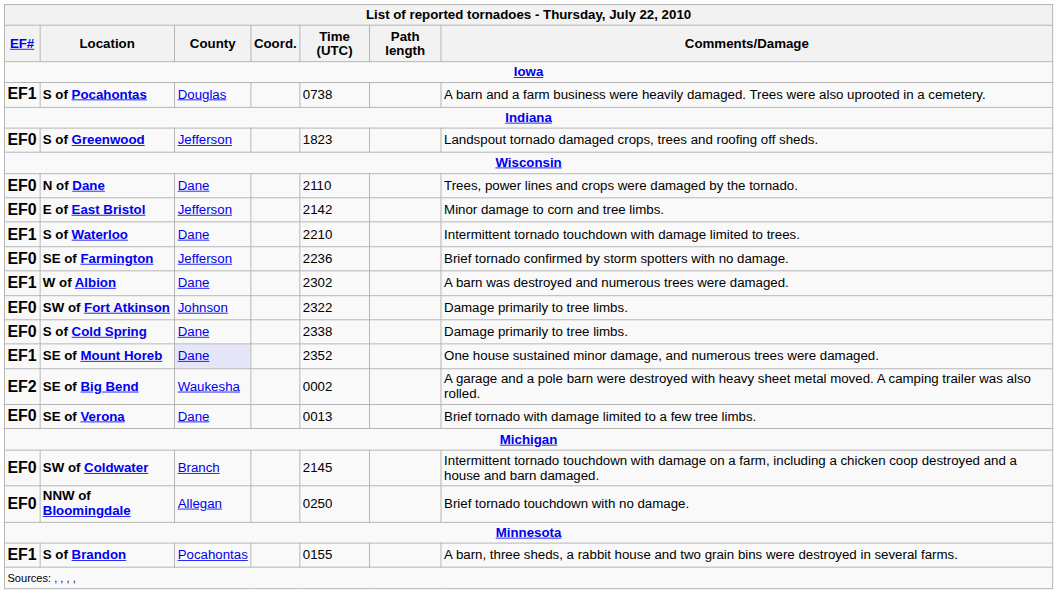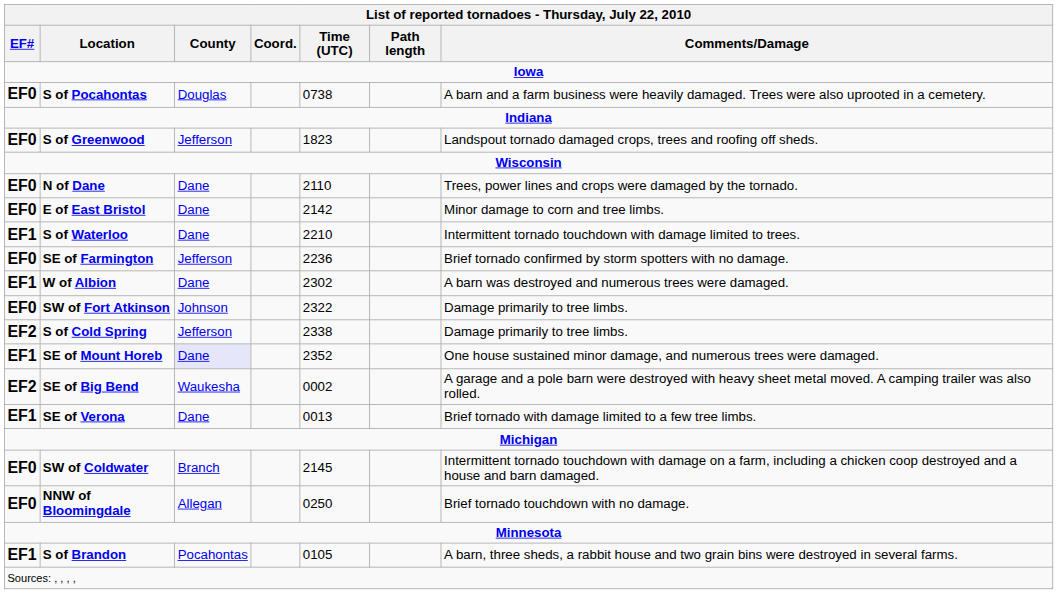(22, 94) EF1 -> (22, 94) EF0
(205, 210) Jefferson -> (194, 210) Dane
(22, 331) EF0 -> (22, 331) EF2
(194, 331) Dane -> (205, 331) Jefferson
(22, 416) EF0 -> (22, 416) EF1
(318, 555) 0155 -> (318, 555) 0105
